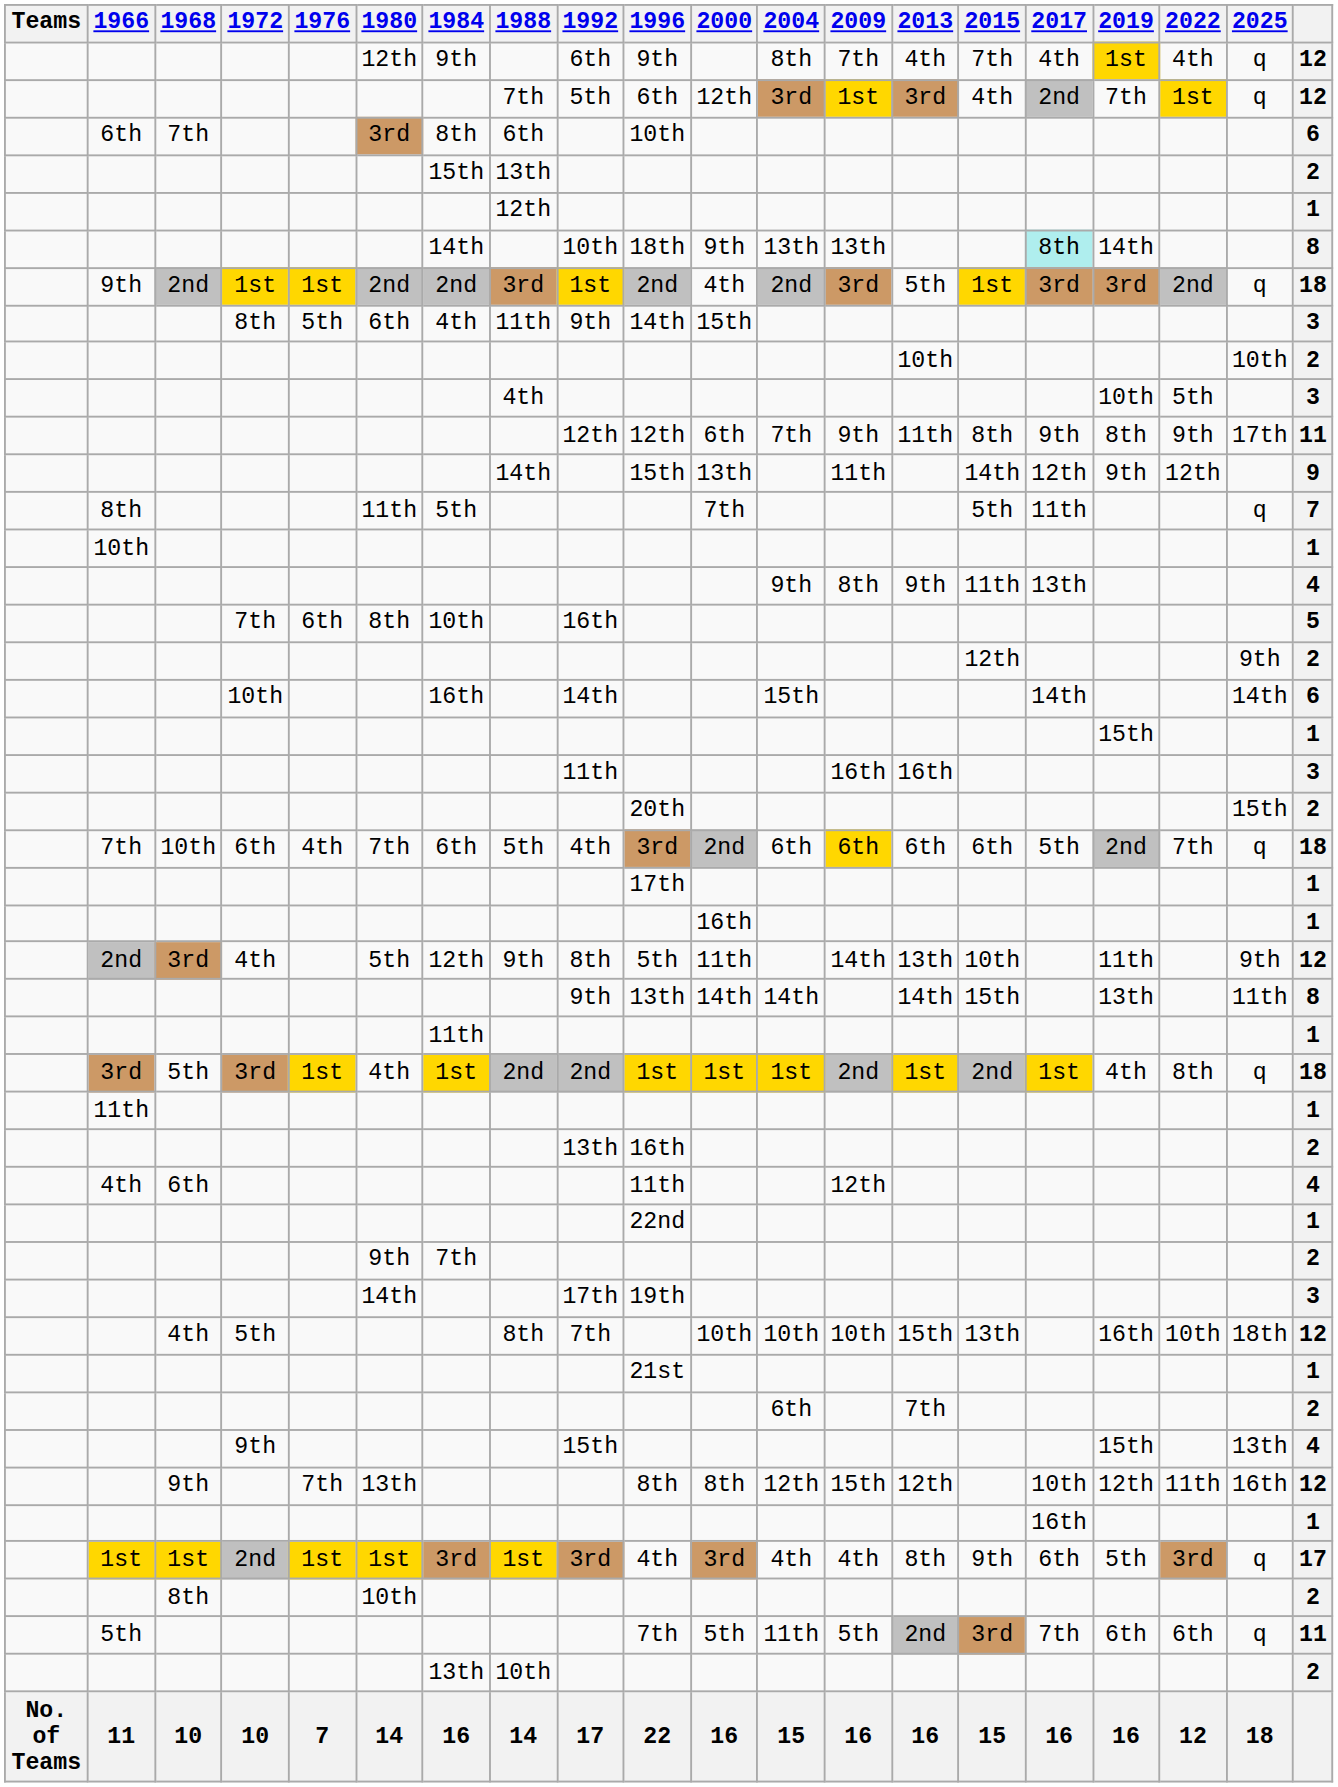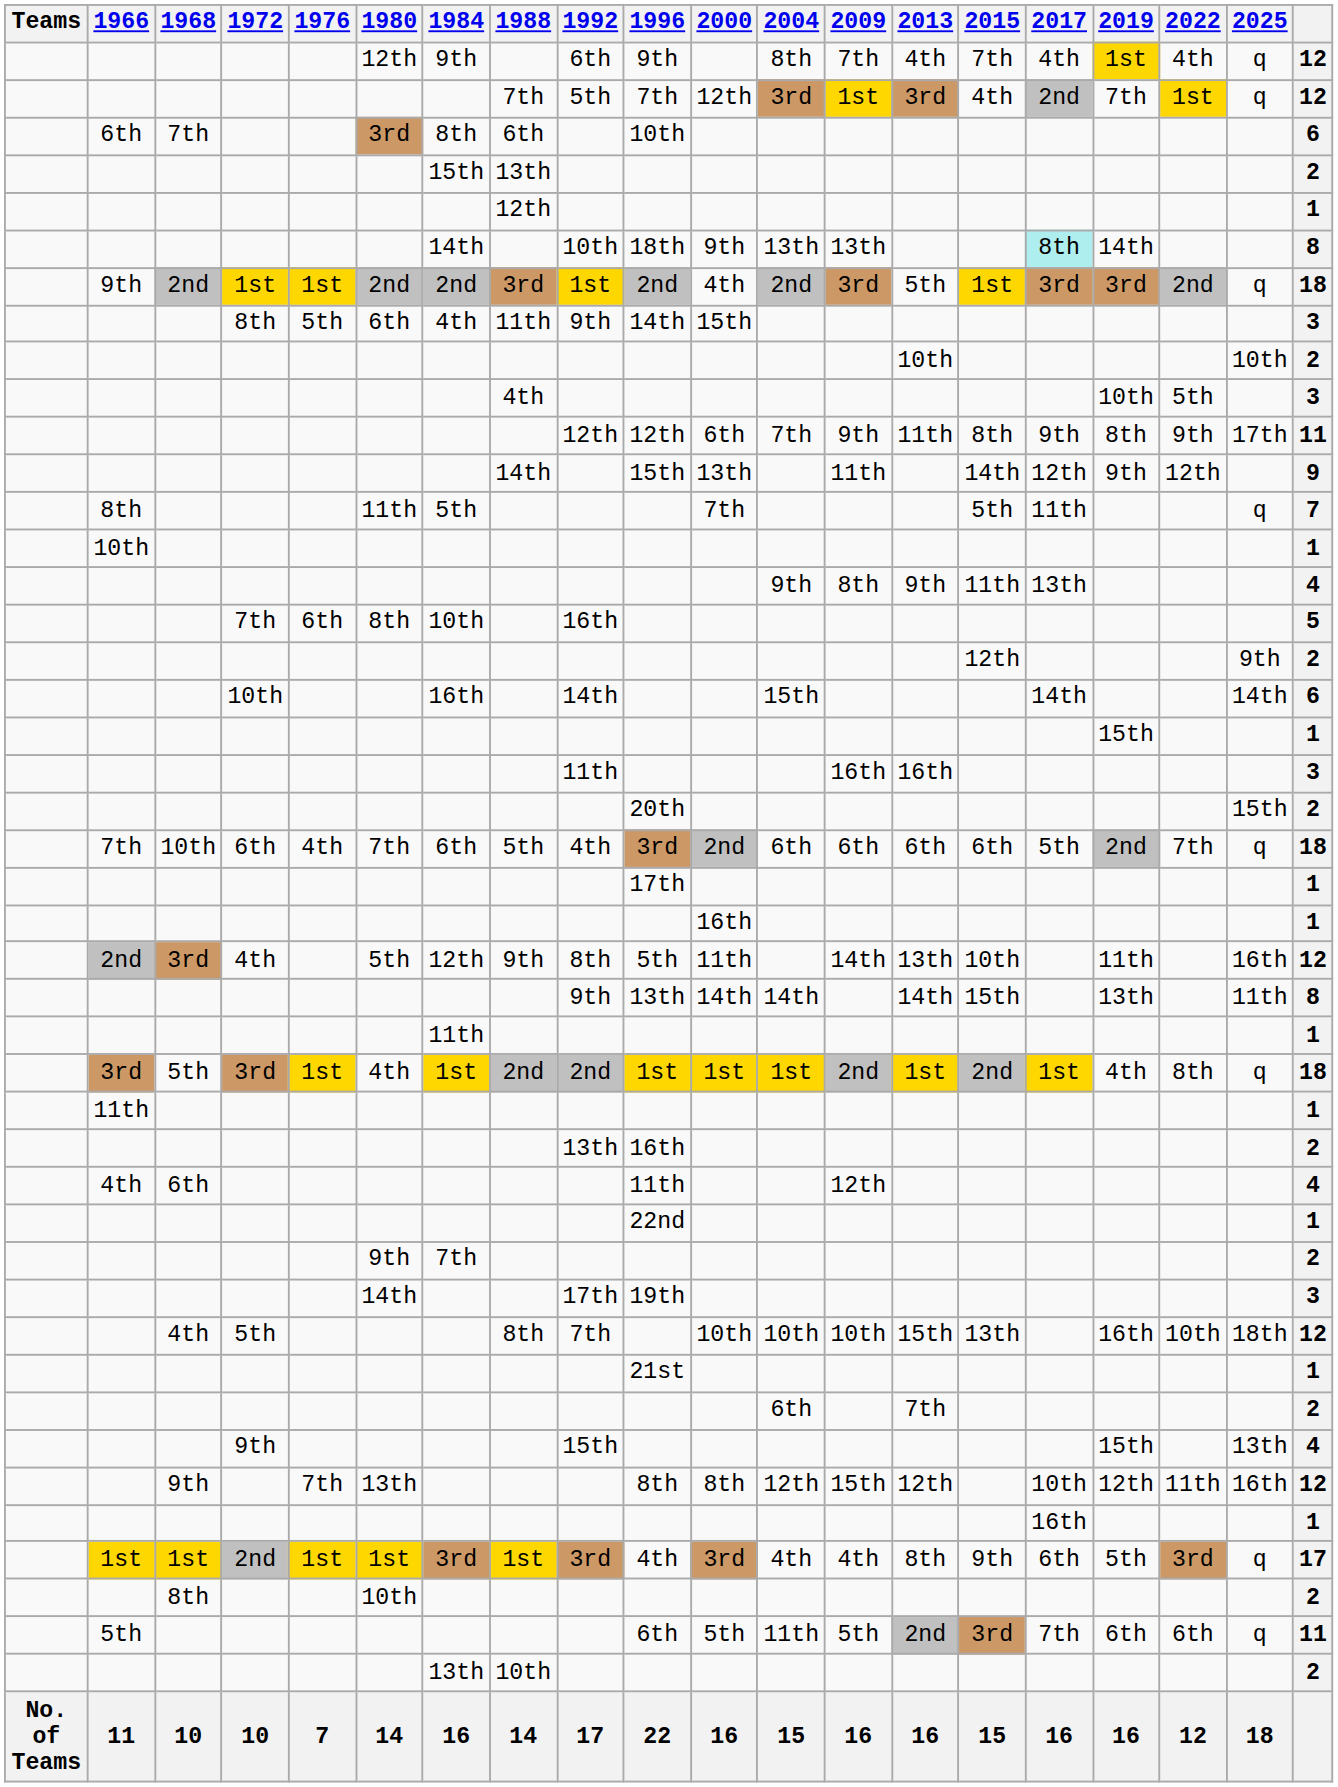(657, 99) 6th -> (657, 99) 7th
(858, 849) gold background -> (858, 849) no background
(1260, 961) 9th -> (1260, 961) 16th
(657, 1636) 7th -> (657, 1636) 6th
